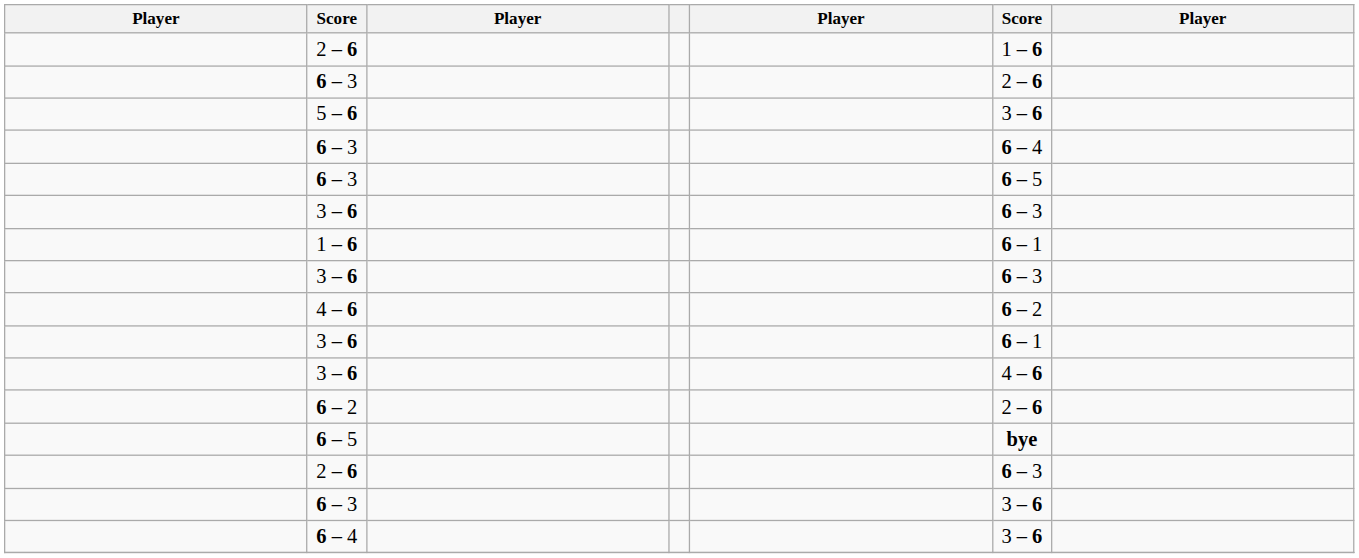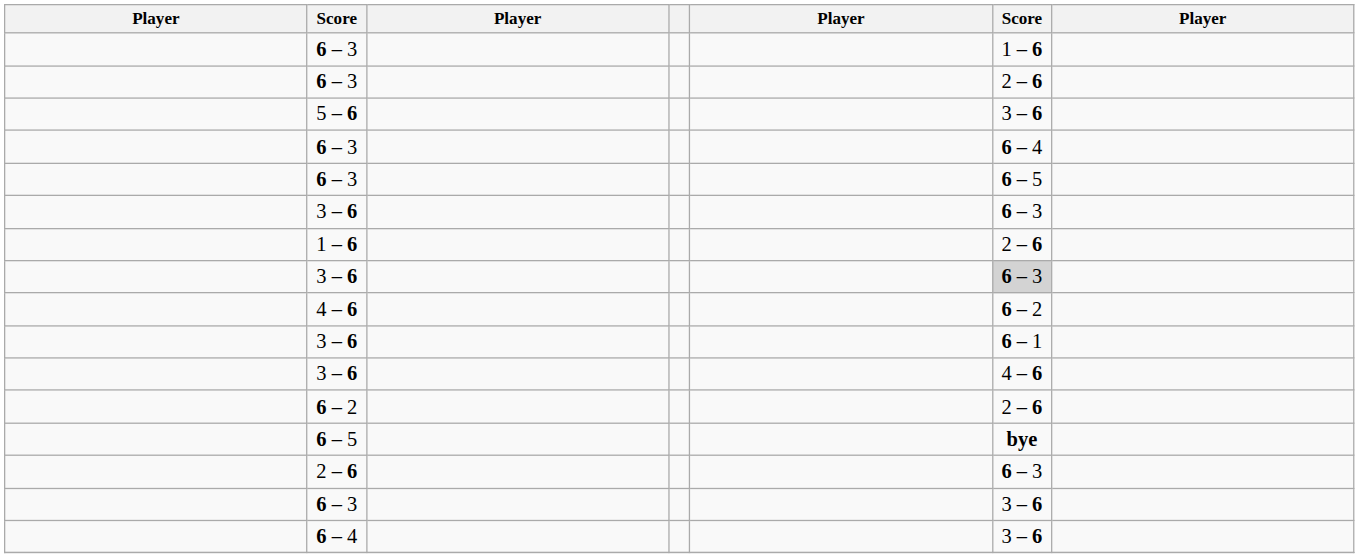(337, 49) 2 – 6 -> (337, 49) 6 – 3
(1022, 244) 6 – 1 -> (1022, 244) 2 – 6
(1022, 276) no background -> (1022, 276) lightgrey background
